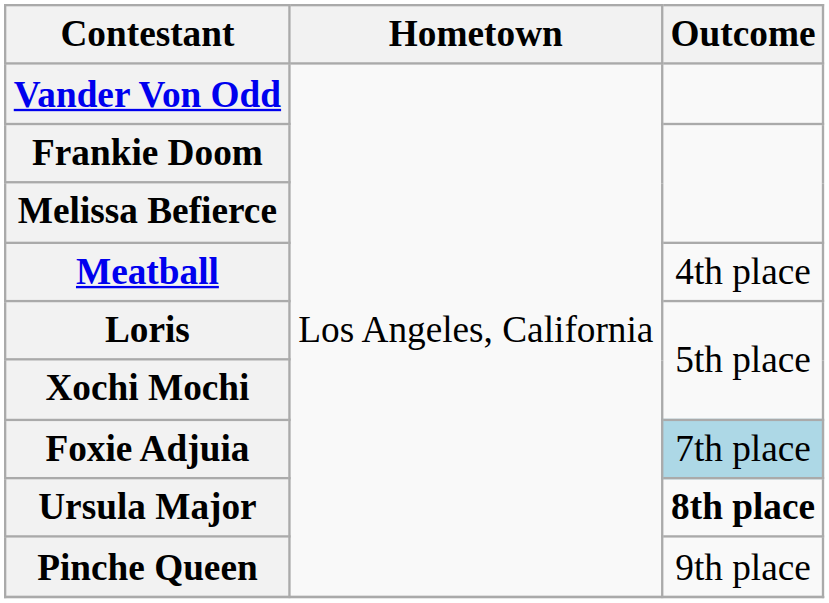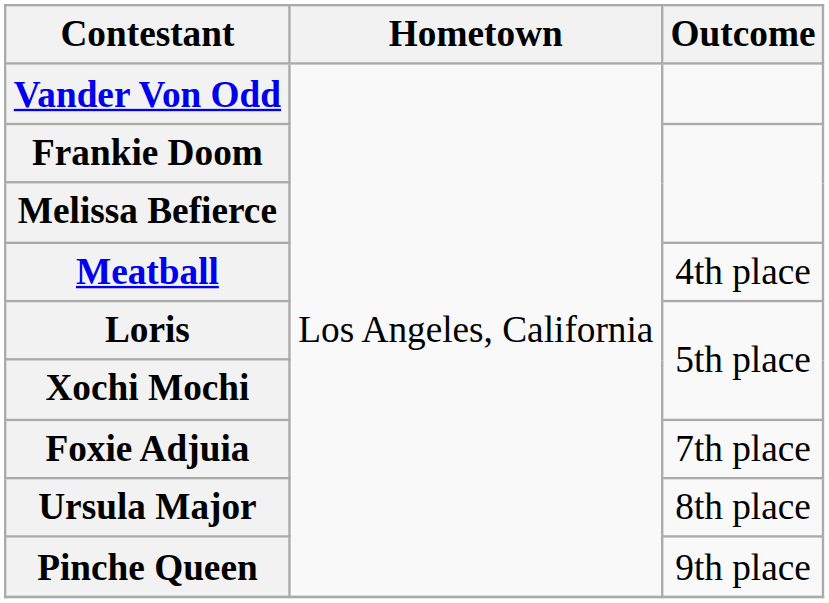(743, 447) lightblue background -> (743, 447) no background
(743, 507) bold -> (743, 507) normal
